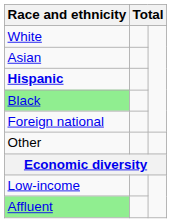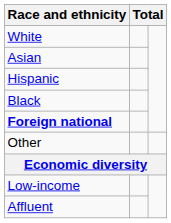(36, 79) bold -> (33, 79) normal
(24, 100) lightgreen background -> (24, 100) no background
(56, 121) normal -> (60, 121) bold
(30, 206) lightgreen background -> (30, 206) no background
